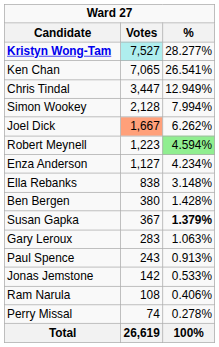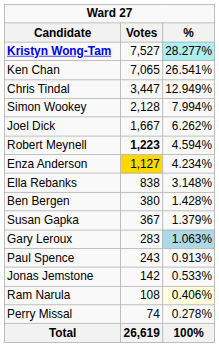(145, 51) paleturquoise background -> (145, 51) no background
(189, 51) no background -> (189, 51) paleturquoise background
(145, 126) lightsalmon background -> (145, 126) no background
(145, 145) normal -> (145, 145) bold
(192, 145) lightgreen background -> (192, 145) no background
(145, 164) no background -> (145, 164) gold background
(192, 220) bold -> (192, 220) normal
(192, 239) no background -> (192, 239) lightblue background
(192, 295) no background -> (192, 295) lightyellow background
